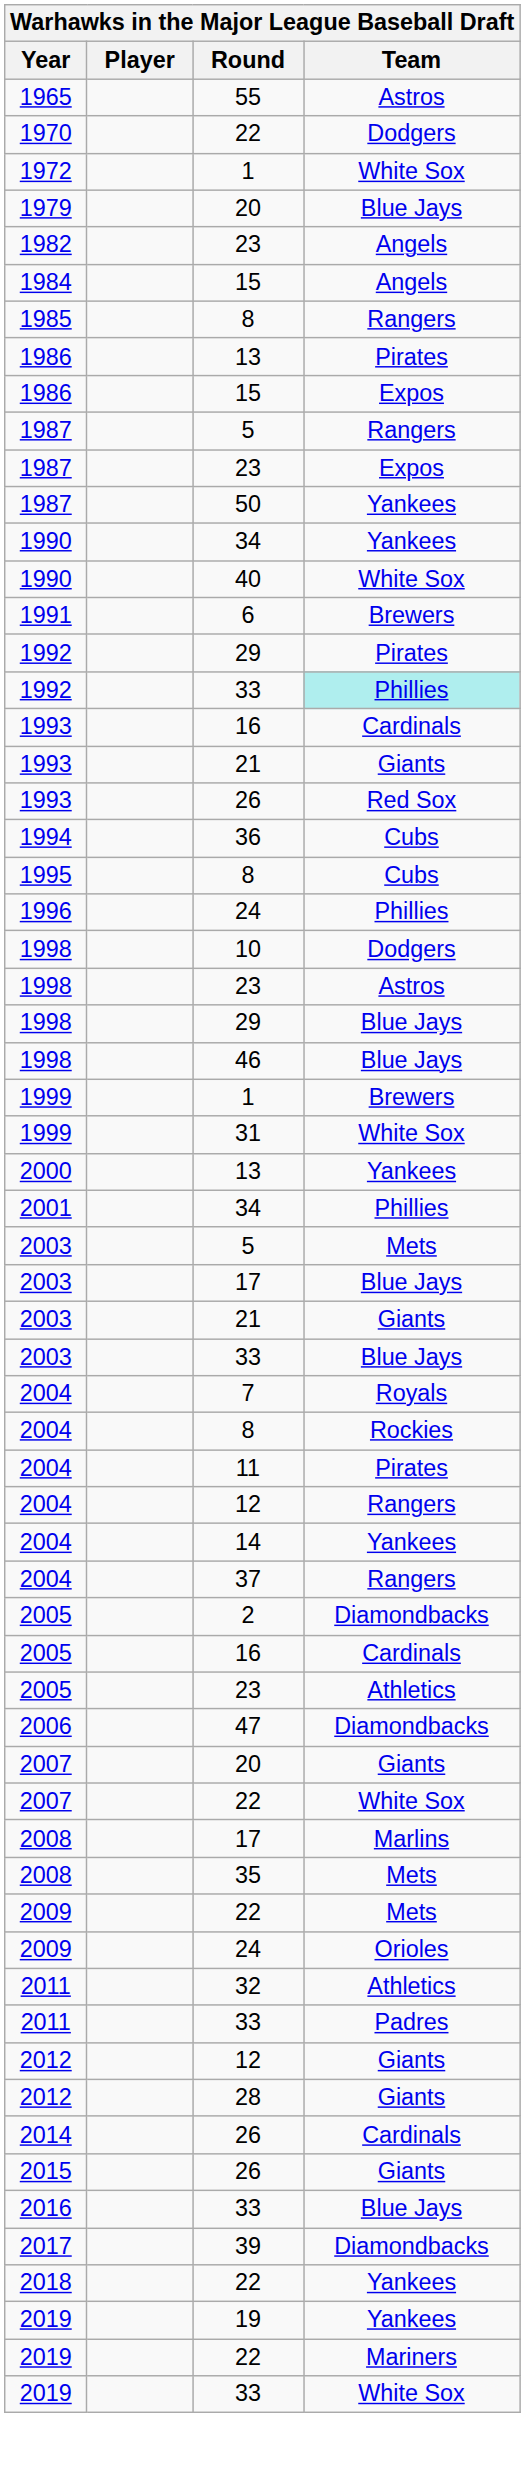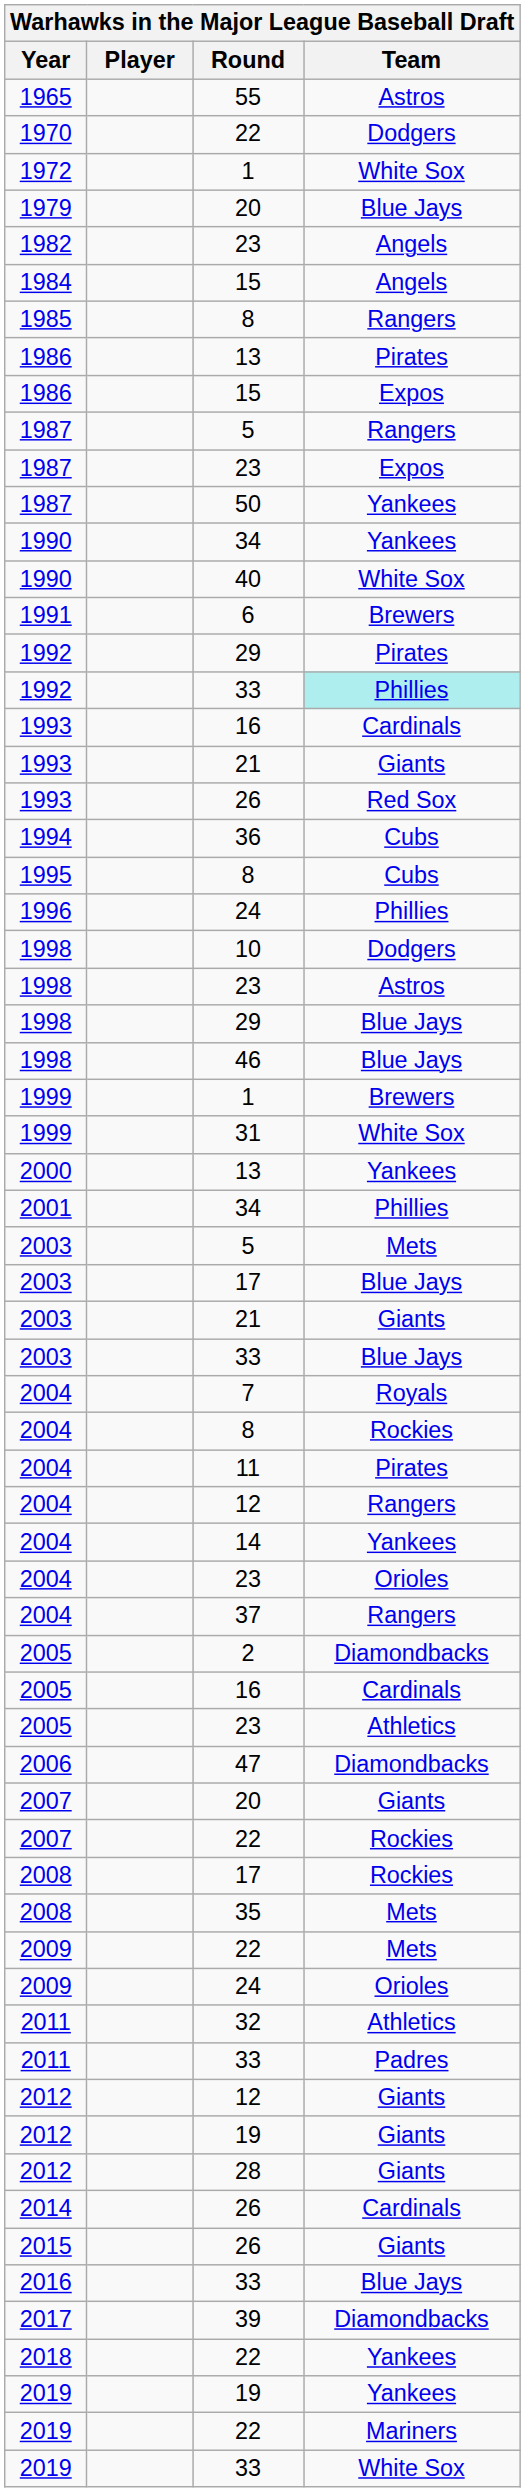+ row: (46, 1579)
(411, 1801) White Sox -> (411, 1838) Rockies
(411, 1838) Marlins -> (411, 1875) Rockies
+ row: (46, 2134)
